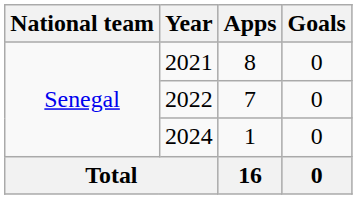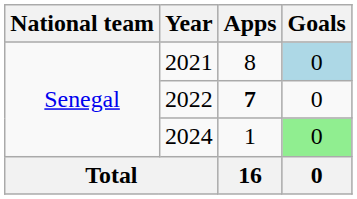(317, 61) no background -> (317, 61) lightblue background
(250, 99) normal -> (250, 99) bold
(317, 136) no background -> (317, 136) lightgreen background
